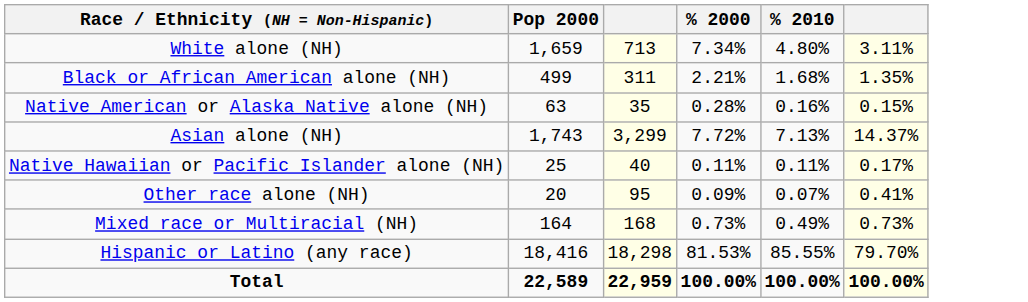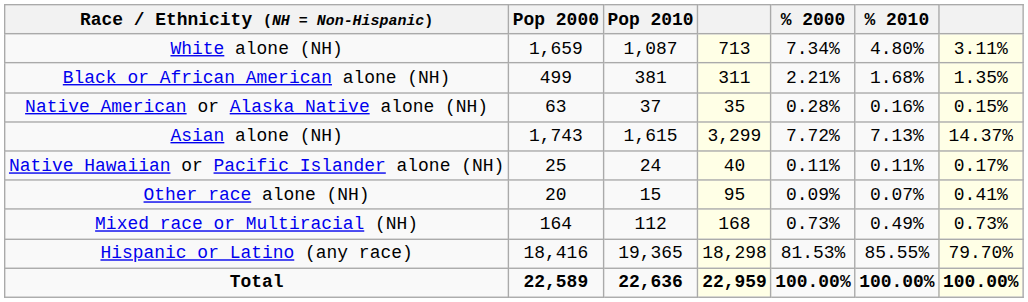+ column: (651, 19)
